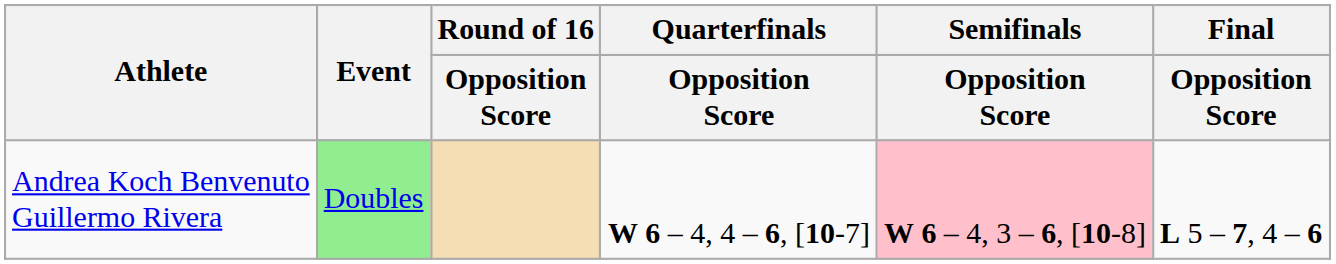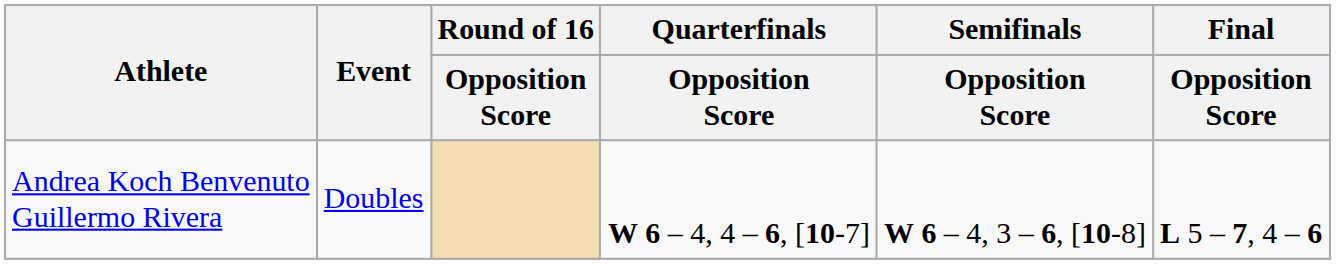(374, 199) lightgreen background -> (374, 199) no background
(1015, 234) pink background -> (1015, 234) no background
